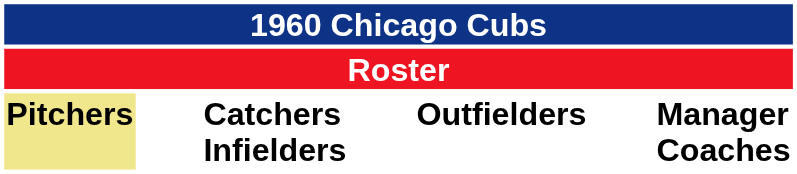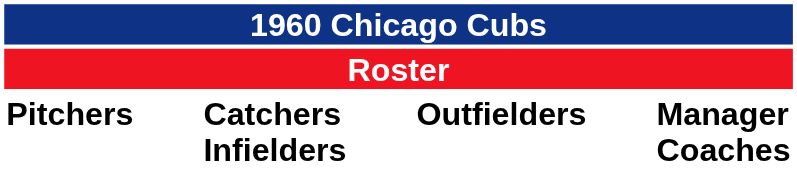(70, 113) khaki background -> (70, 113) no background
